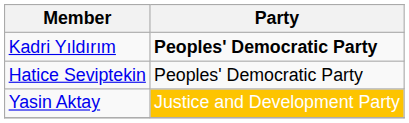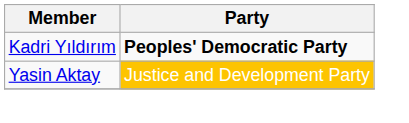- row: (77, 74)
